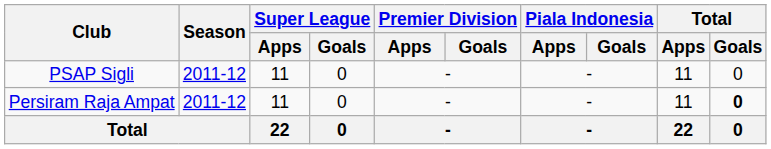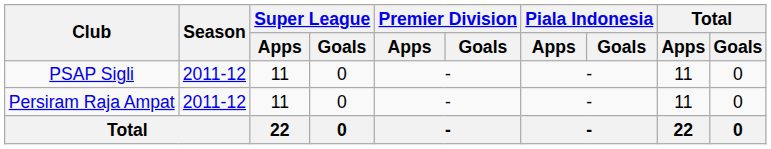(738, 102) bold -> (738, 102) normal
